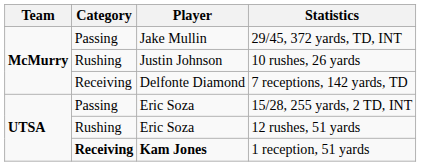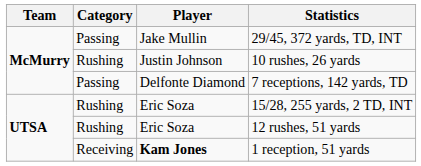(103, 82) Receiving -> (98, 82) Passing
(96, 105) Passing -> (100, 105) Rushing
(104, 149) bold -> (105, 149) normal
